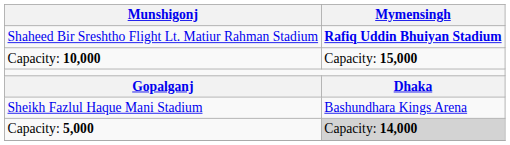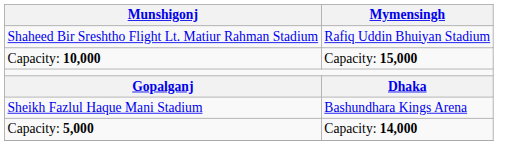(413, 36) bold -> (407, 36) normal
(371, 129) lightgrey background -> (371, 129) no background
